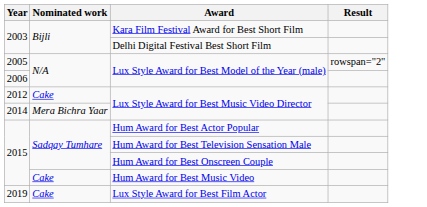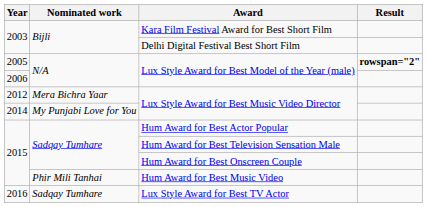(358, 62) normal -> (390, 62) bold
(43, 95) Cake -> (70, 95) Mera Bichra Yaar
(70, 111) Mera Bichra Yaar -> (84, 111) My Punjabi Love for You
(43, 177) Cake -> (67, 177) Phir Mili Tanhai
+ row: (17, 194)
- row: (17, 194)
